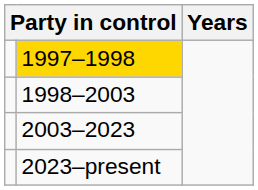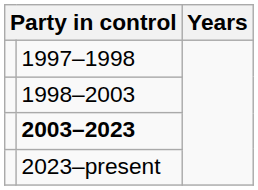(78, 58) gold background -> (78, 58) no background
(78, 130) normal -> (78, 130) bold
